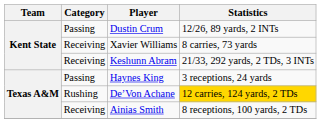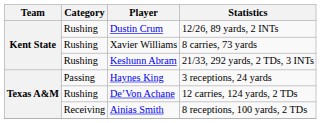(79, 29) Passing -> (81, 29) Rushing
(84, 45) Receiving -> (81, 45) Rushing
(84, 61) Receiving -> (81, 61) Rushing
(240, 94) gold background -> (240, 94) no background
